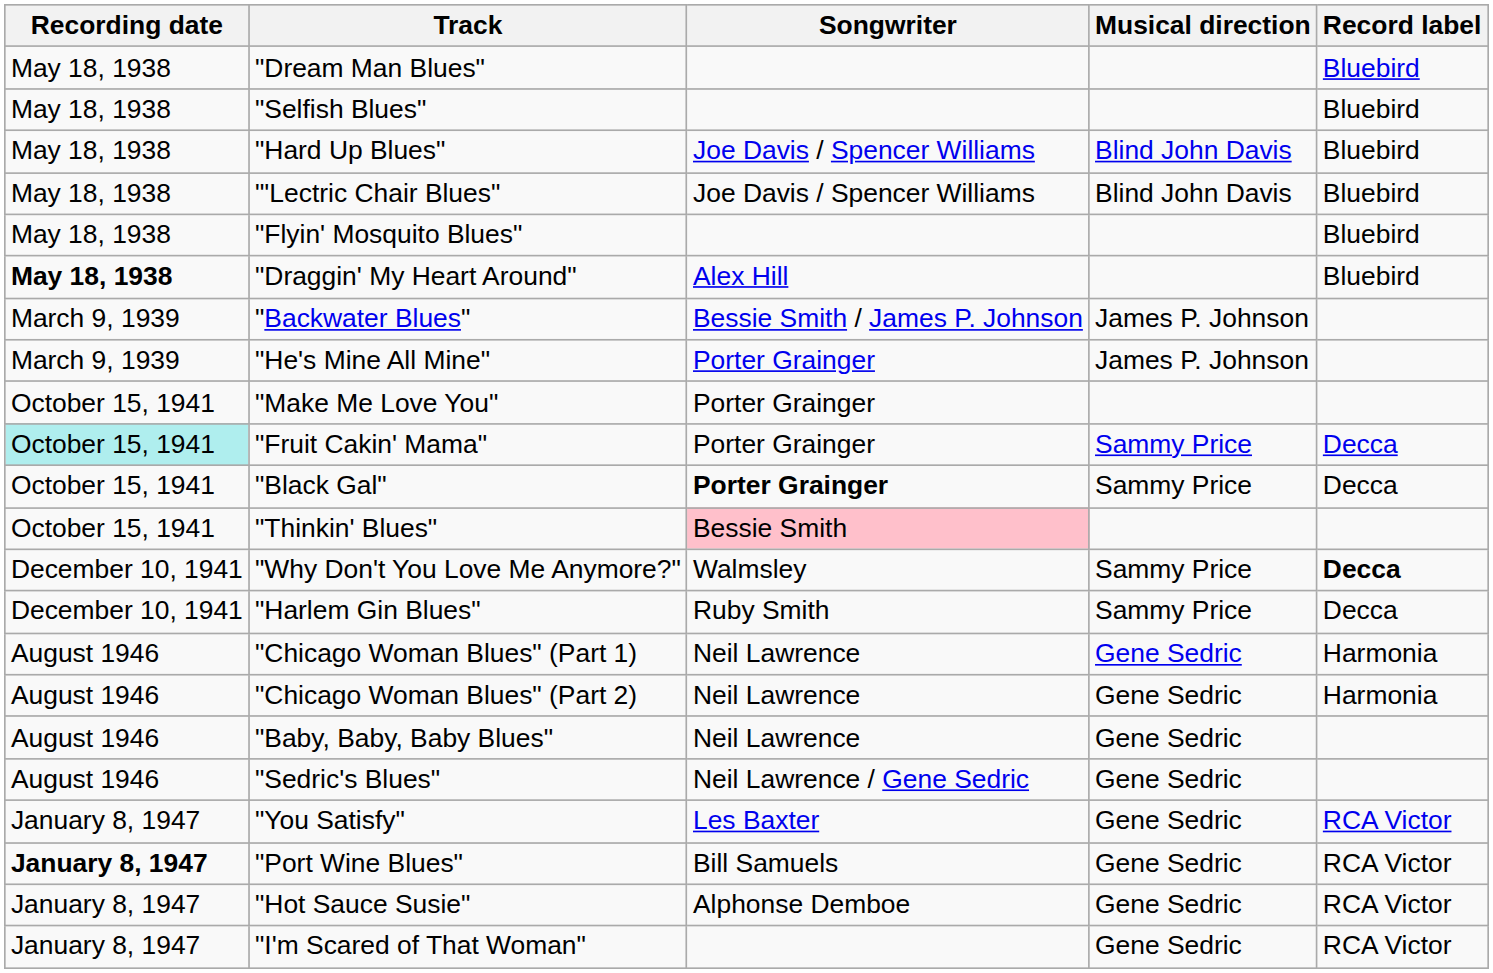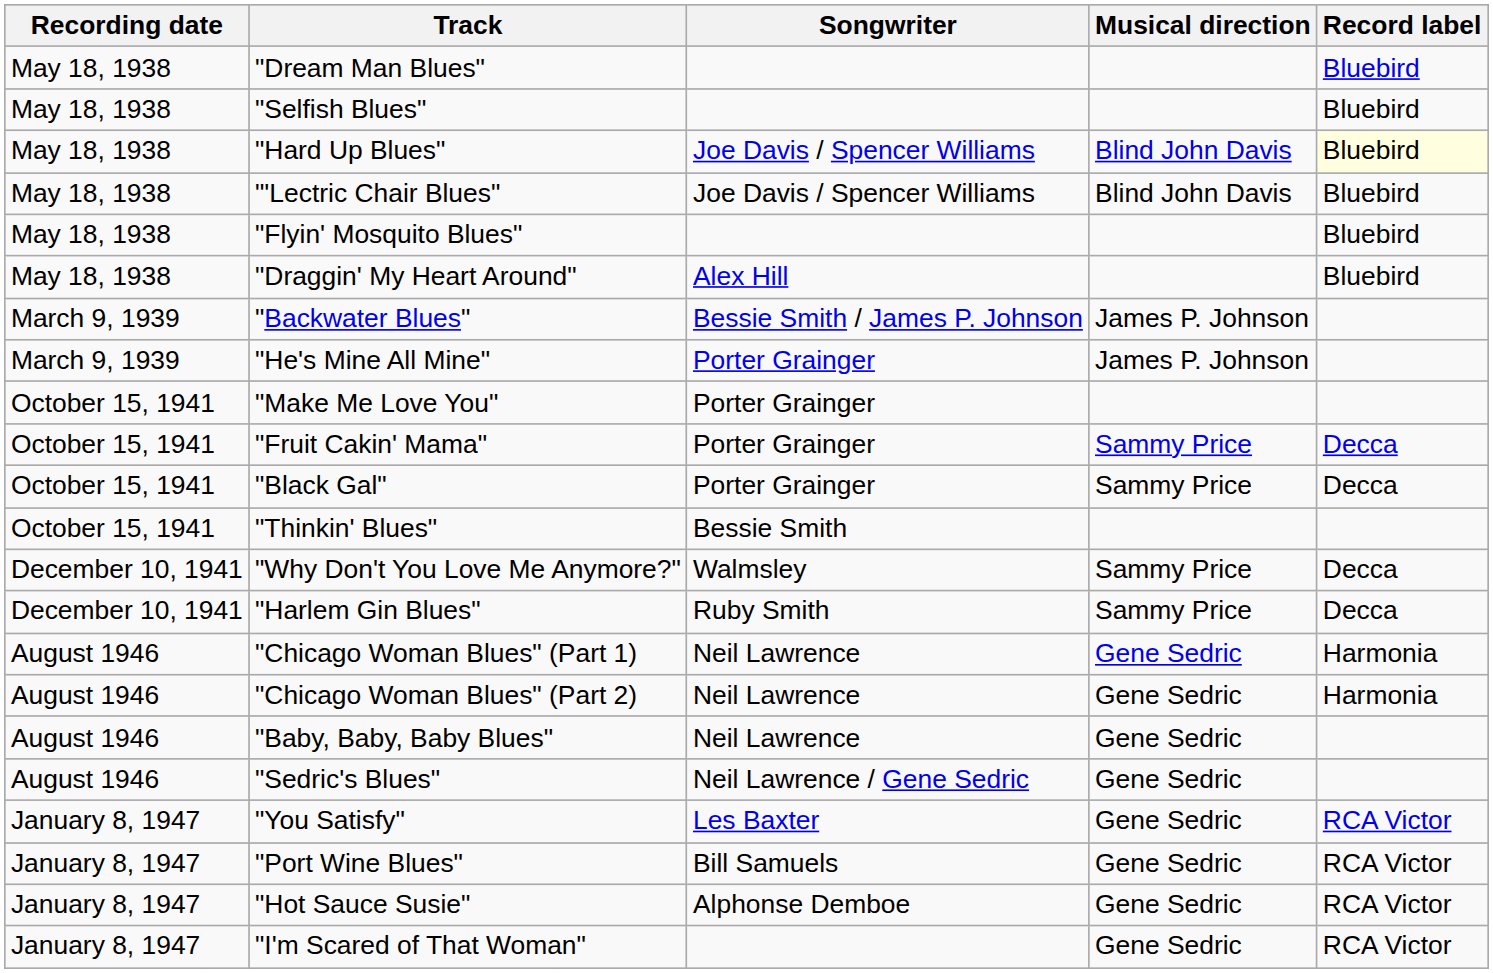(1371, 151) no background -> (1371, 151) lightyellow background
(92, 276) bold -> (91, 276) normal
(113, 444) paleturquoise background -> (113, 444) no background
(791, 485) bold -> (784, 485) normal
(770, 527) pink background -> (770, 527) no background
(1362, 569) bold -> (1360, 569) normal
(109, 862) bold -> (106, 862) normal
